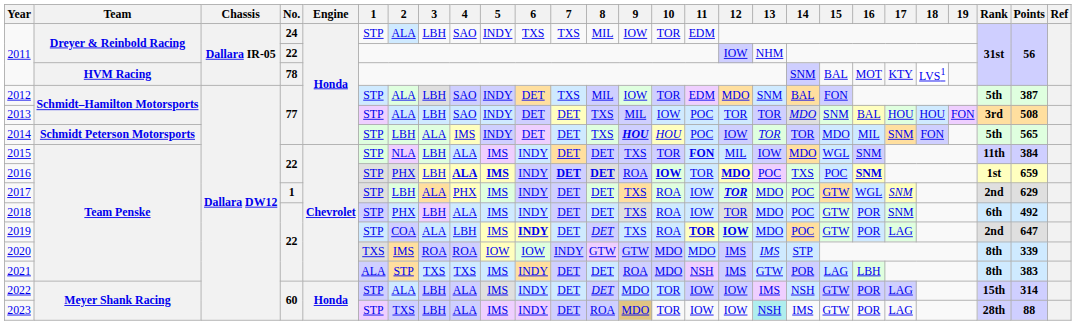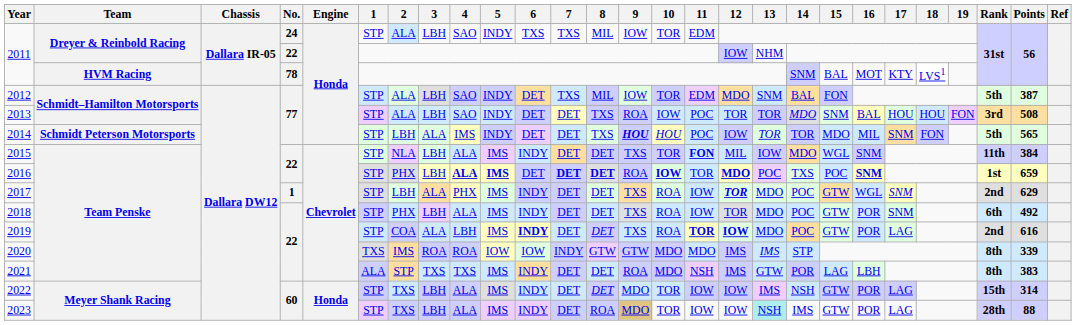(635, 114) MIL -> (635, 114) ROA
(533, 173) INDY -> (533, 173) DET
(1029, 231) 647 -> (1029, 231) 616
(404, 290) ALA -> (404, 290) TXS
